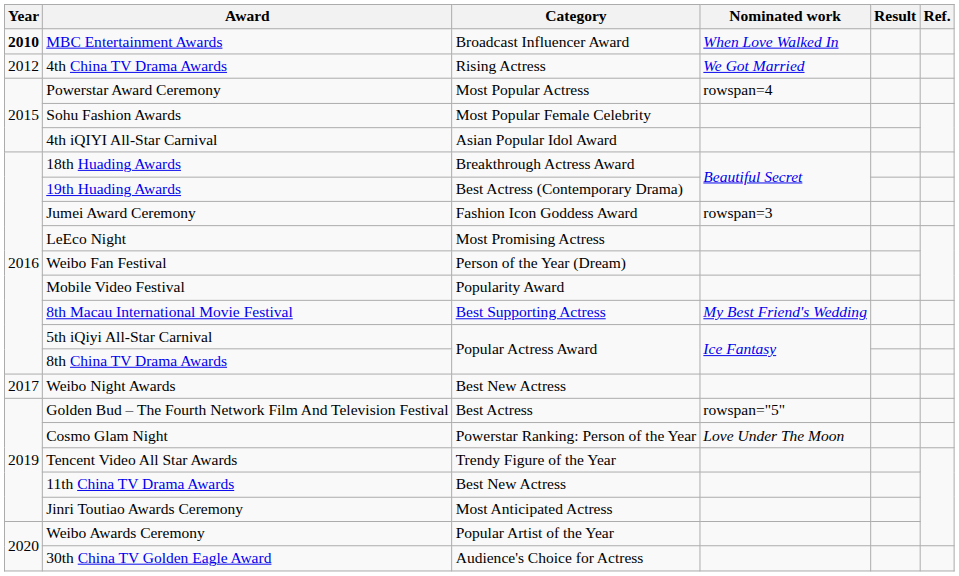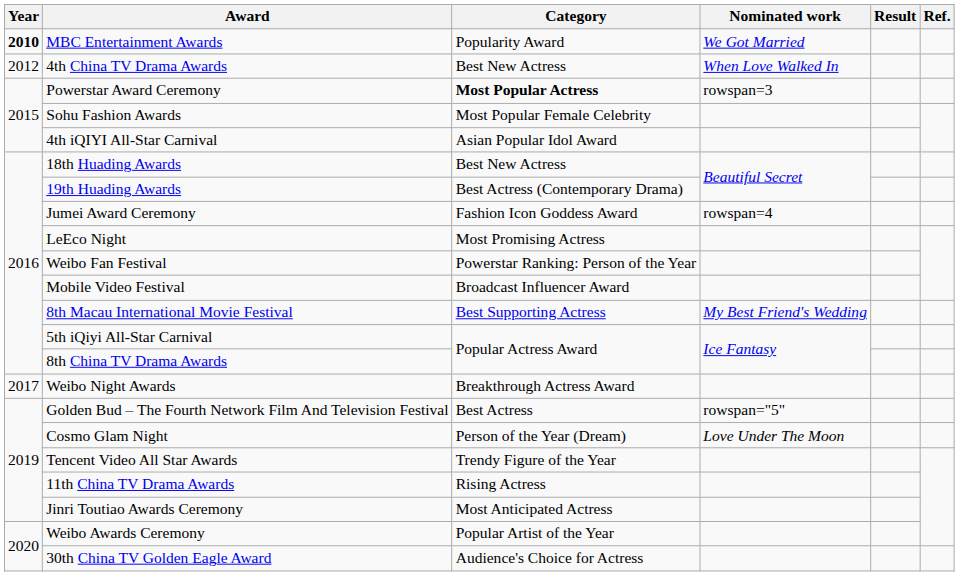(542, 41) Broadcast Influencer Award -> (510, 41) Popularity Award
(771, 41) When Love Walked In -> (754, 41) We Got Married
(501, 66) Rising Actress -> (511, 66) Best New Actress
(754, 66) We Got Married -> (771, 66) When Love Walked In
(523, 90) normal -> (527, 90) bold
(738, 90) rowspan=4 -> (738, 90) rowspan=3
(545, 164) Breakthrough Actress Award -> (511, 164) Best New Actress
(738, 213) rowspan=3 -> (738, 213) rowspan=4
(541, 262) Person of the Year (Dream) -> (576, 262) Powerstar Ranking: Person of the Year
(510, 287) Popularity Award -> (542, 287) Broadcast Influencer Award
(511, 386) Best New Actress -> (545, 386) Breakthrough Actress Award
(576, 435) Powerstar Ranking: Person of the Year -> (541, 435) Person of the Year (Dream)
(511, 484) Best New Actress -> (501, 484) Rising Actress
